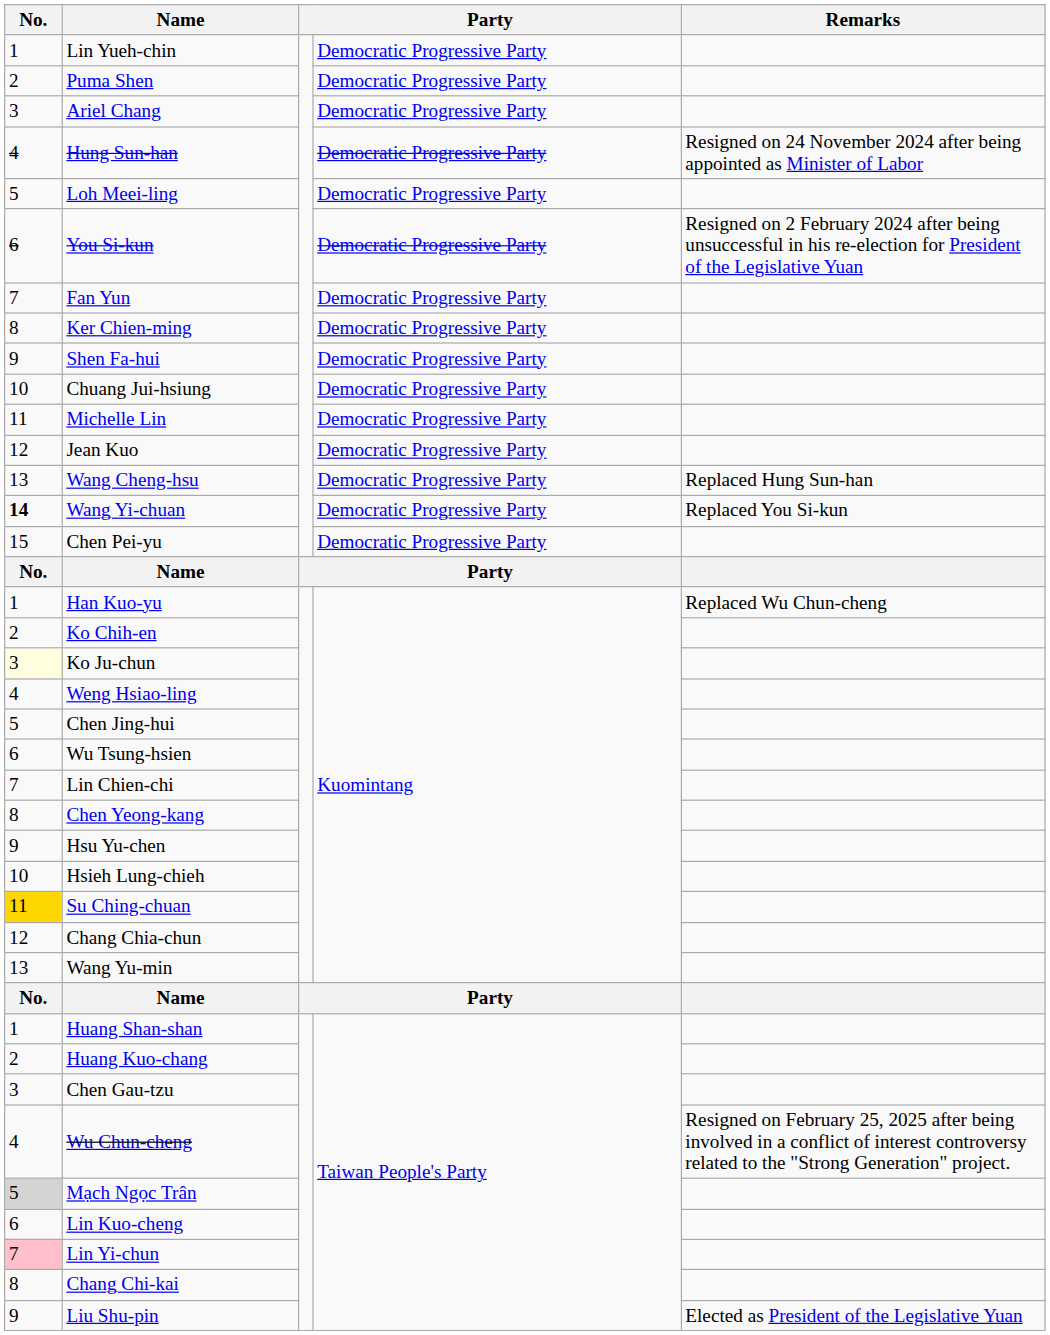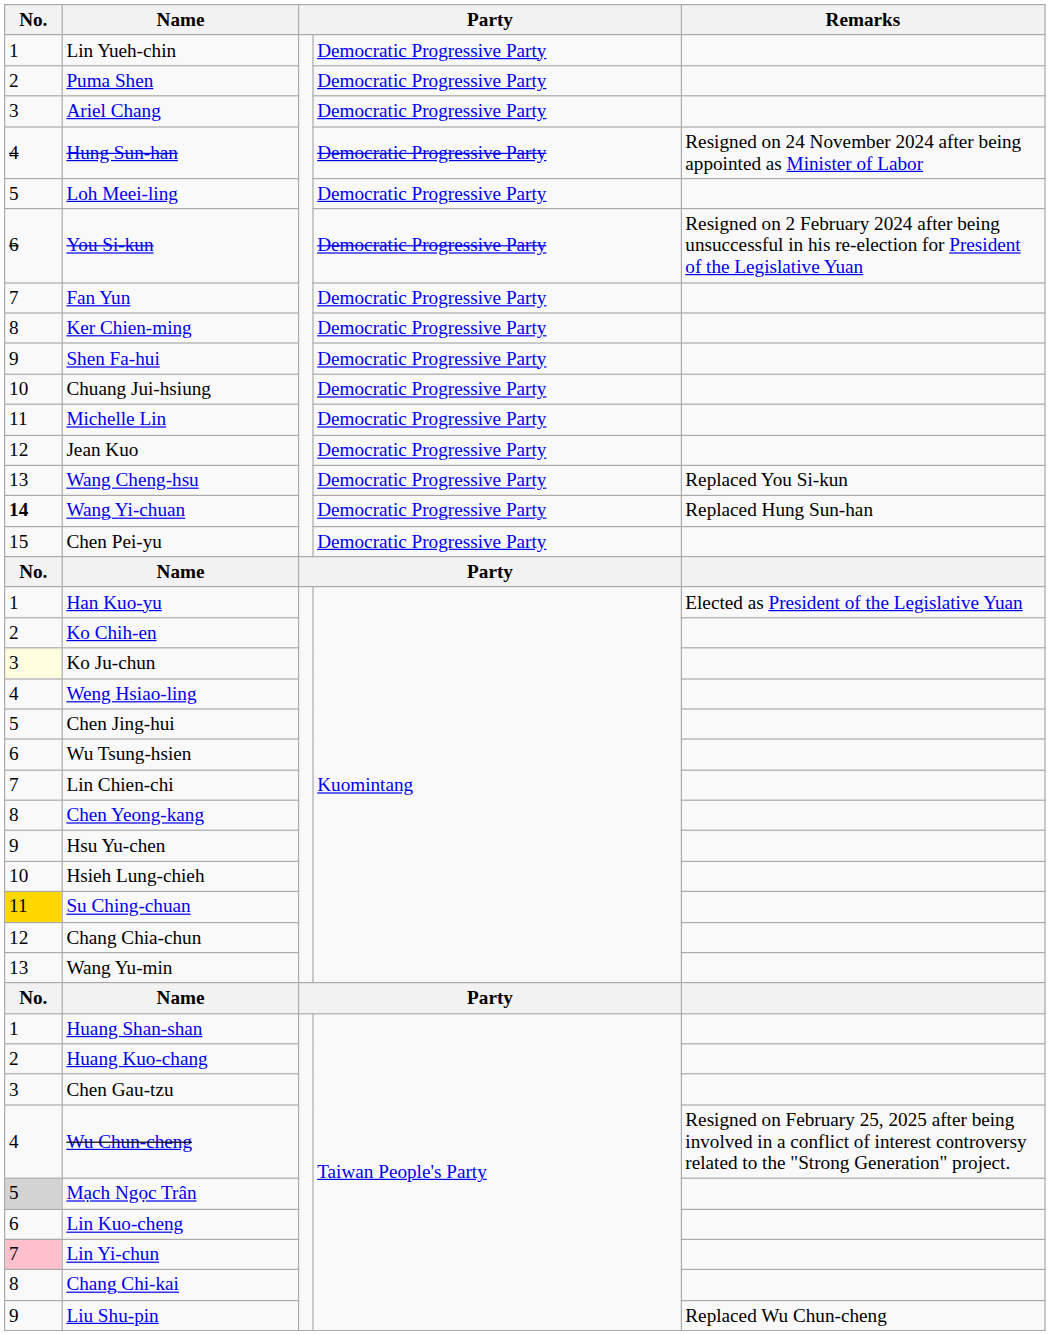(779, 480) Replaced Hung Sun-han -> (767, 480) Replaced You Si-kun
(767, 510) Replaced You Si-kun -> (779, 510) Replaced Hung Sun-han
(786, 602) Replaced Wu Chun-cheng -> (854, 602) Elected as President of the Legislative Yuan
(854, 1315) Elected as President of the Legislative Yuan -> (786, 1315) Replaced Wu Chun-cheng
